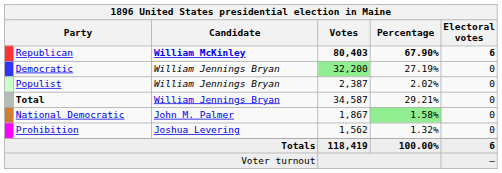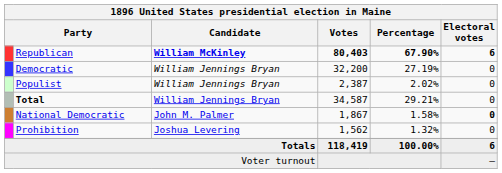(350, 69) lightgreen background -> (350, 69) no background
(424, 115) lightgreen background -> (424, 115) no background
(492, 115) normal -> (492, 115) bold
